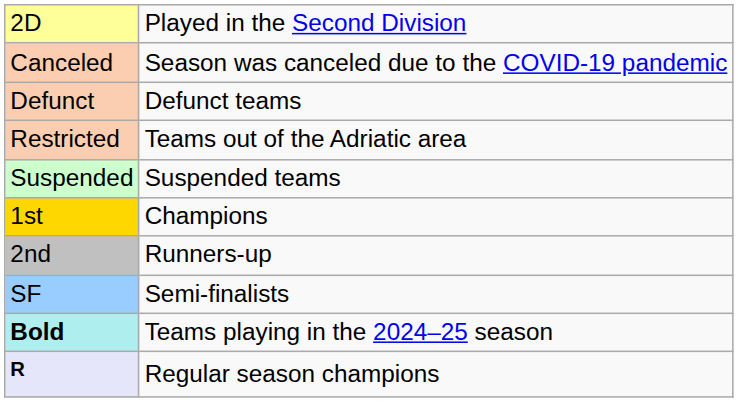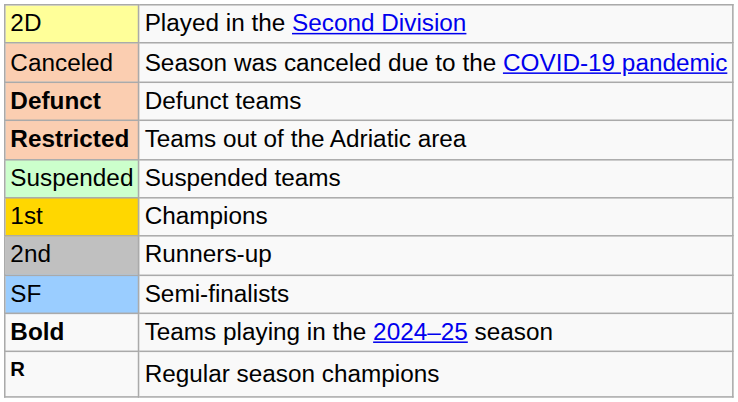(52, 100) normal -> (56, 100) bold
(65, 139) normal -> (70, 139) bold
(37, 332) paleturquoise background -> (37, 332) no background
(18, 369) lavender background -> (18, 369) no background
